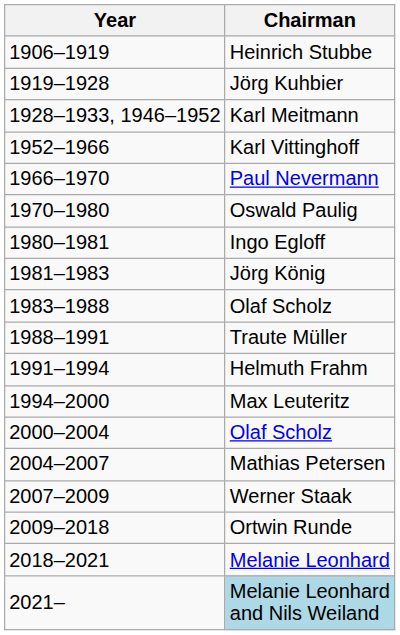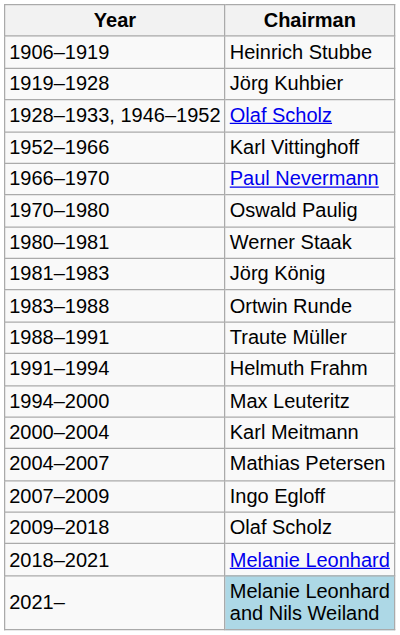(294, 115) Karl Meitmann -> (281, 115) Olaf Scholz
(277, 242) Ingo Egloff -> (291, 242) Werner Staak
(281, 305) Olaf Scholz -> (291, 305) Ortwin Runde
(281, 432) Olaf Scholz -> (294, 432) Karl Meitmann
(291, 496) Werner Staak -> (277, 496) Ingo Egloff
(291, 527) Ortwin Runde -> (281, 527) Olaf Scholz
